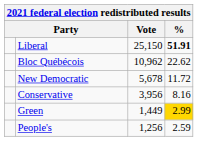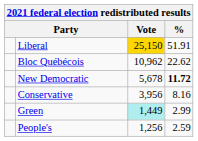(148, 45) no background -> (148, 45) gold background
(179, 45) bold -> (179, 45) normal
(179, 78) normal -> (179, 78) bold
(151, 111) no background -> (151, 111) paleturquoise background
(182, 111) gold background -> (182, 111) no background
